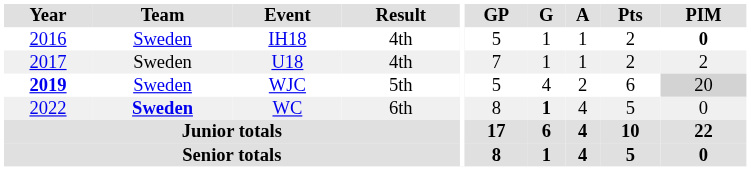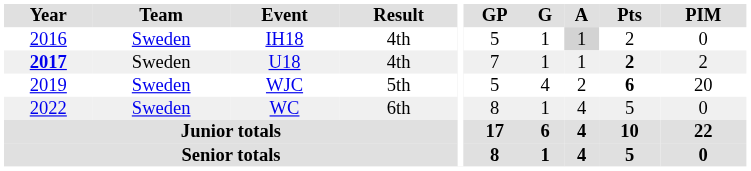(583, 38) no background -> (582, 38) lightgrey background
(703, 38) bold -> (703, 38) normal
(48, 61) normal -> (48, 61) bold
(630, 61) normal -> (630, 61) bold
(48, 85) bold -> (48, 85) normal
(630, 85) normal -> (630, 85) bold
(703, 85) lightgrey background -> (703, 85) no background
(163, 108) bold -> (161, 108) normal
(546, 108) bold -> (545, 108) normal
